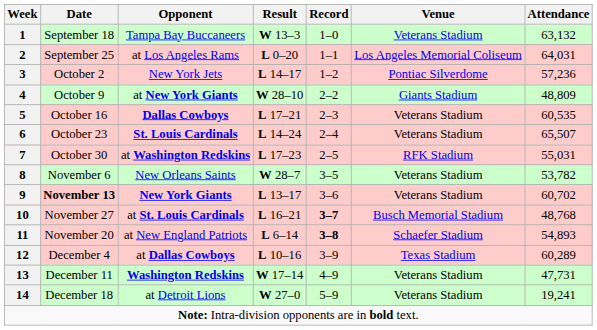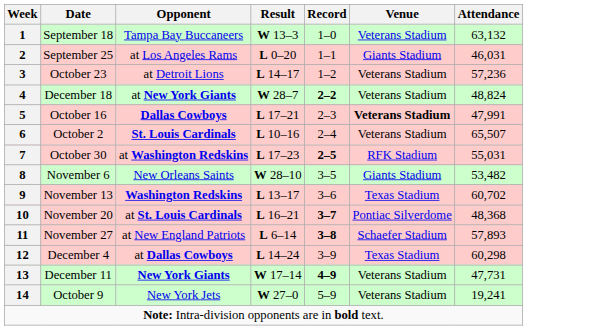(438, 54) Los Angeles Memorial Coliseum -> (402, 54) Giants Stadium
(559, 54) 64,031 -> (489, 54) 46,031
(79, 74) October 2 -> (78, 74) October 23
(186, 74) New York Jets -> (184, 74) at Detroit Lions
(438, 74) Pontiac Silverdome -> (402, 74) Veterans Stadium
(79, 94) October 9 -> (78, 94) December 18
(280, 94) W 28–10 -> (278, 94) W 28–7
(329, 94) normal -> (327, 94) bold
(438, 94) Giants Stadium -> (402, 94) Veterans Stadium
(559, 94) 48,809 -> (489, 94) 48,824
(438, 114) normal -> (402, 114) bold
(559, 114) 60,535 -> (489, 114) 47,991
(79, 134) October 23 -> (78, 134) October 2
(280, 134) L 14–24 -> (278, 134) L 10–16
(329, 154) normal -> (327, 154) bold
(280, 174) W 28–7 -> (278, 174) W 28–10
(438, 174) Veterans Stadium -> (402, 174) Giants Stadium
(559, 174) 53,782 -> (489, 174) 53,482
(79, 194) bold -> (78, 194) normal
(186, 194) New York Giants -> (184, 194) Washington Redskins
(438, 194) Veterans Stadium -> (402, 194) Texas Stadium
(79, 214) November 27 -> (78, 214) November 20
(438, 214) Busch Memorial Stadium -> (402, 214) Pontiac Silverdome
(559, 214) 48,768 -> (489, 214) 48,368
(79, 235) November 20 -> (78, 235) November 27
(559, 235) 54,893 -> (489, 235) 57,893
(280, 255) L 10–16 -> (278, 255) L 14–24
(559, 255) 60,289 -> (489, 255) 60,298
(186, 275) Washington Redskins -> (184, 275) New York Giants
(329, 275) normal -> (327, 275) bold
(79, 295) December 18 -> (78, 295) October 9
(186, 295) at Detroit Lions -> (184, 295) New York Jets
